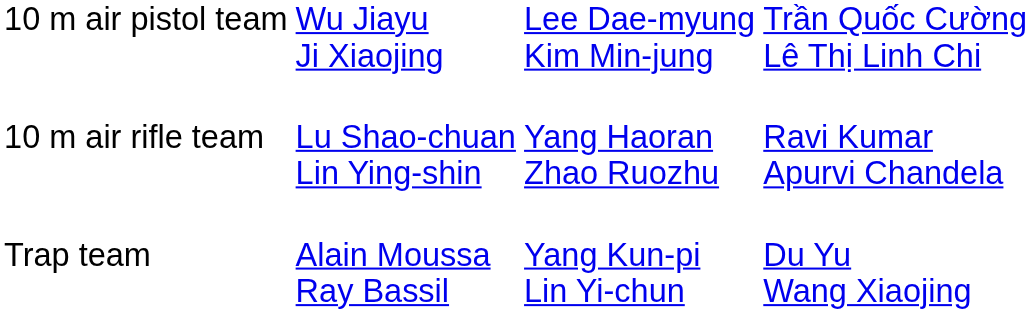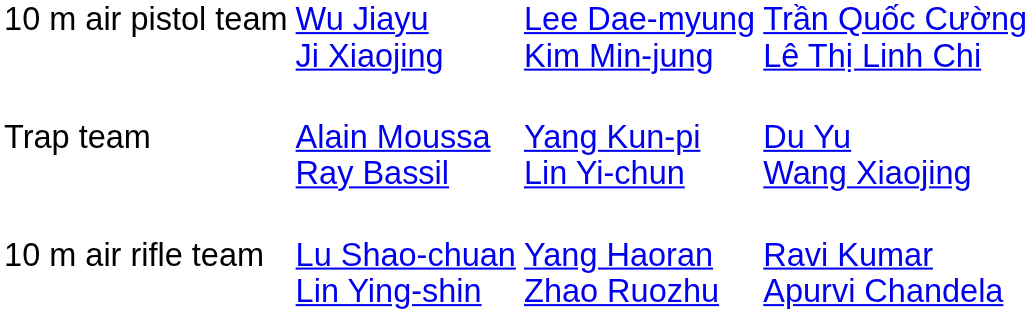rows swapped: (134, 137) <-> (78, 254)
